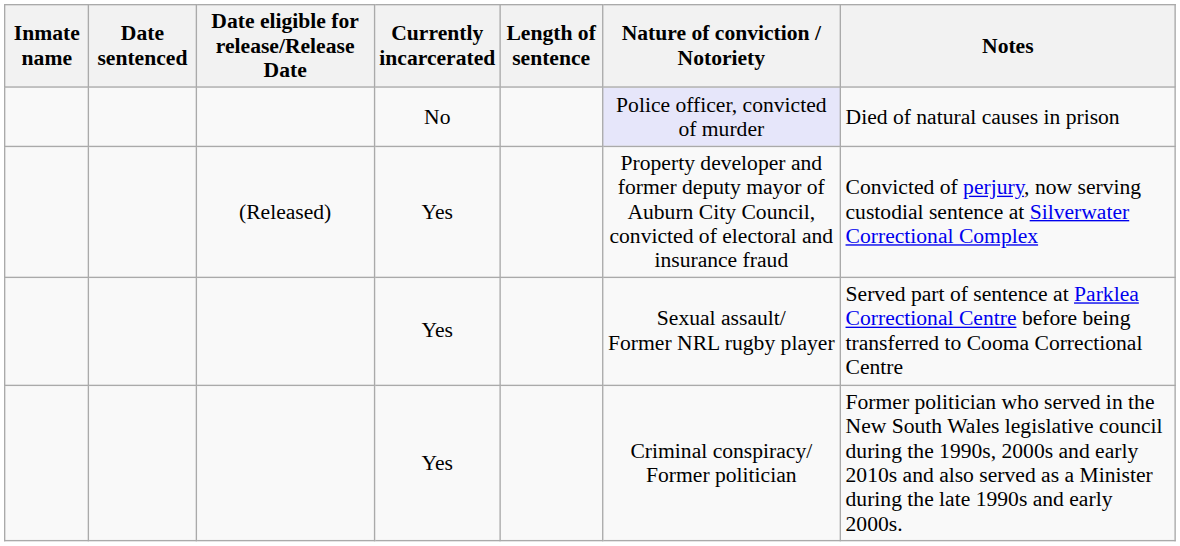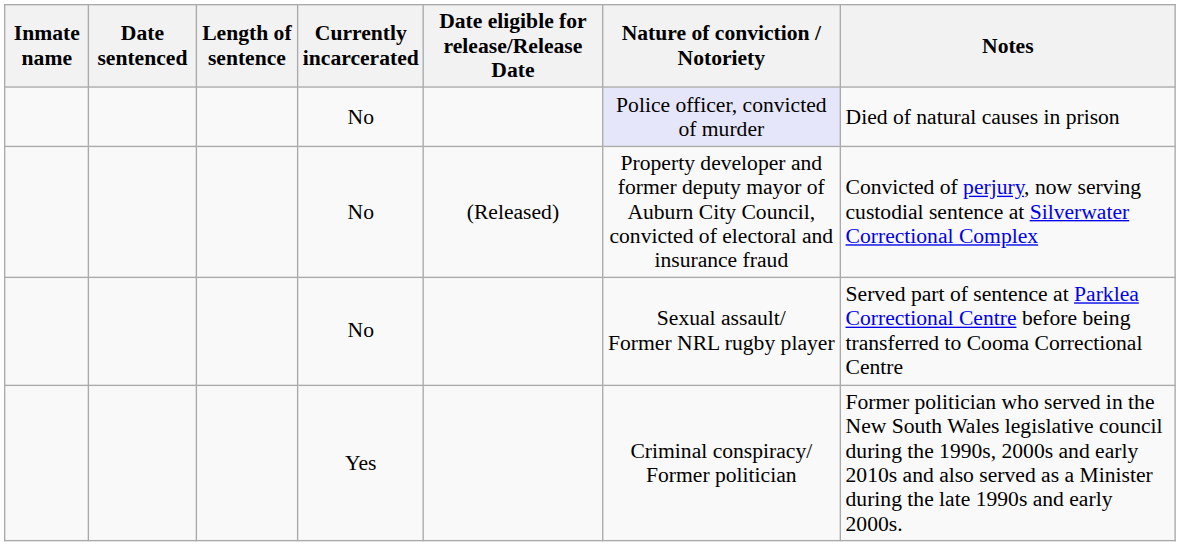columns swapped: (551, 45) <-> (285, 45)
(437, 211) Yes -> (361, 211) No
(437, 330) Yes -> (361, 330) No
